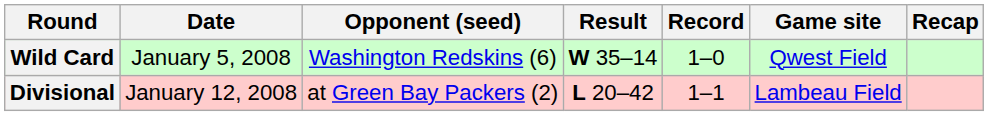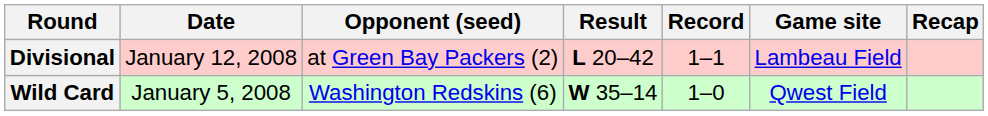rows swapped: (62, 57) <-> (62, 92)
